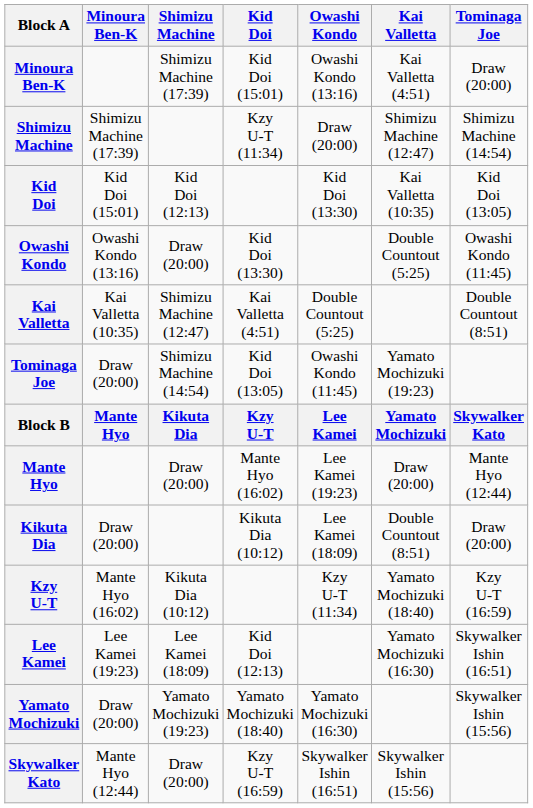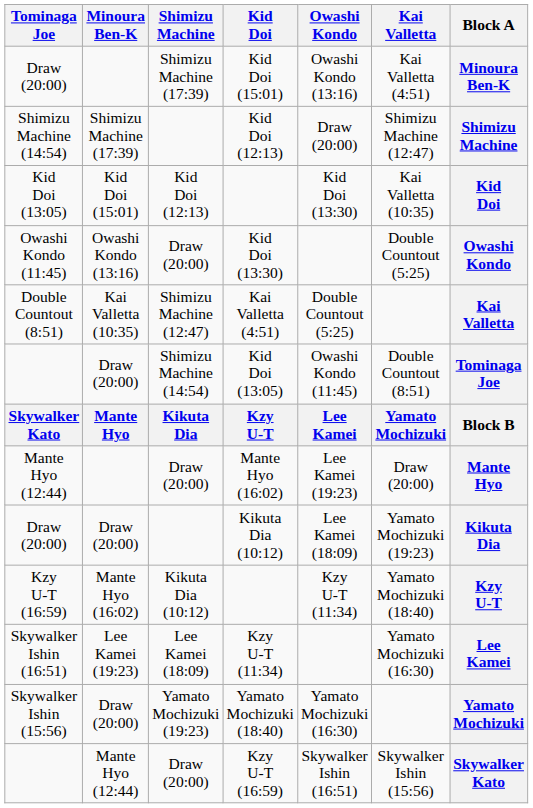columns swapped: (44, 25) <-> (489, 25)
(260, 135) Kzy U-T (11:34) -> (260, 135) Kid Doi (12:13)
(411, 374) Yamato Mochizuki (19:23) -> (411, 374) Double Countout (8:51)
(411, 535) Double Countout (8:51) -> (411, 535) Yamato Mochizuki (19:23)
(260, 654) Kid Doi (12:13) -> (260, 654) Kzy U-T (11:34)
